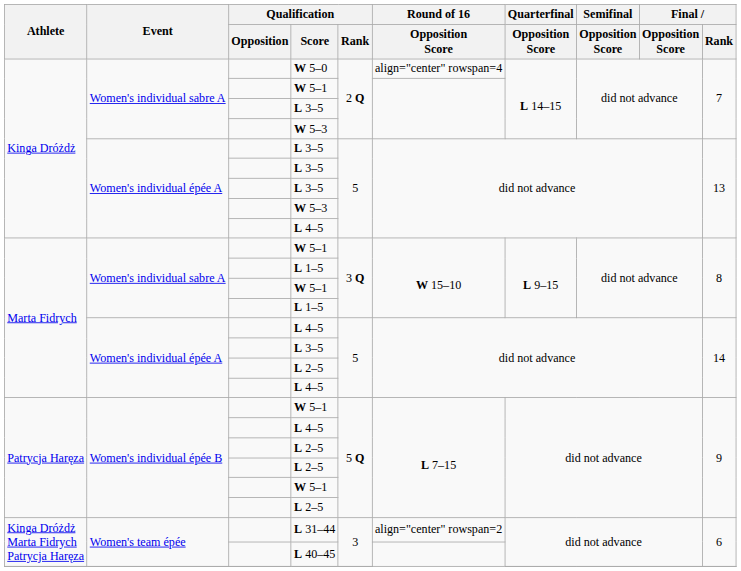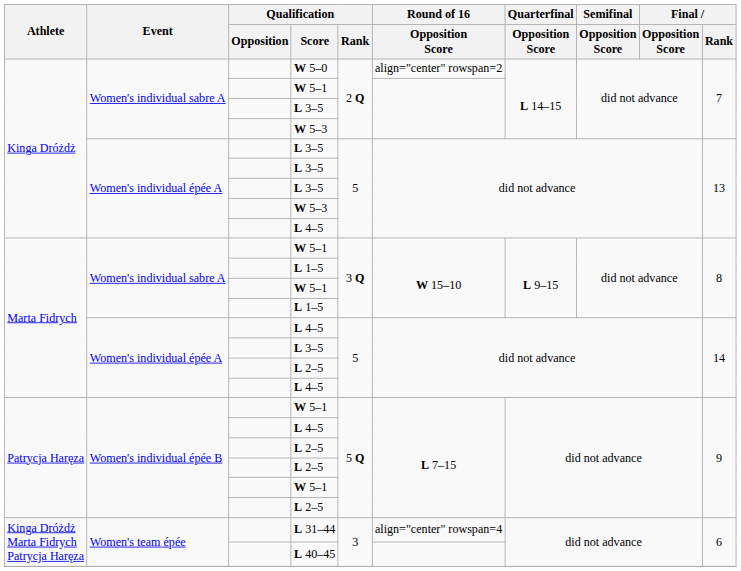(439, 69) align="center" rowspan=4 -> (439, 69) align="center" rowspan=2
(439, 530) align="center" rowspan=2 -> (439, 530) align="center" rowspan=4
